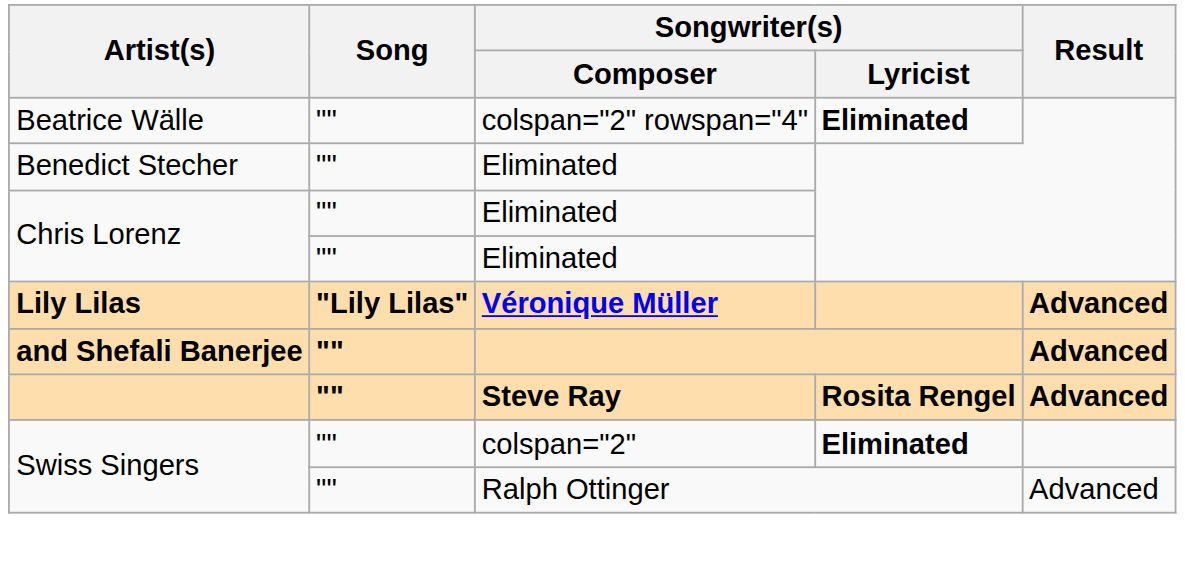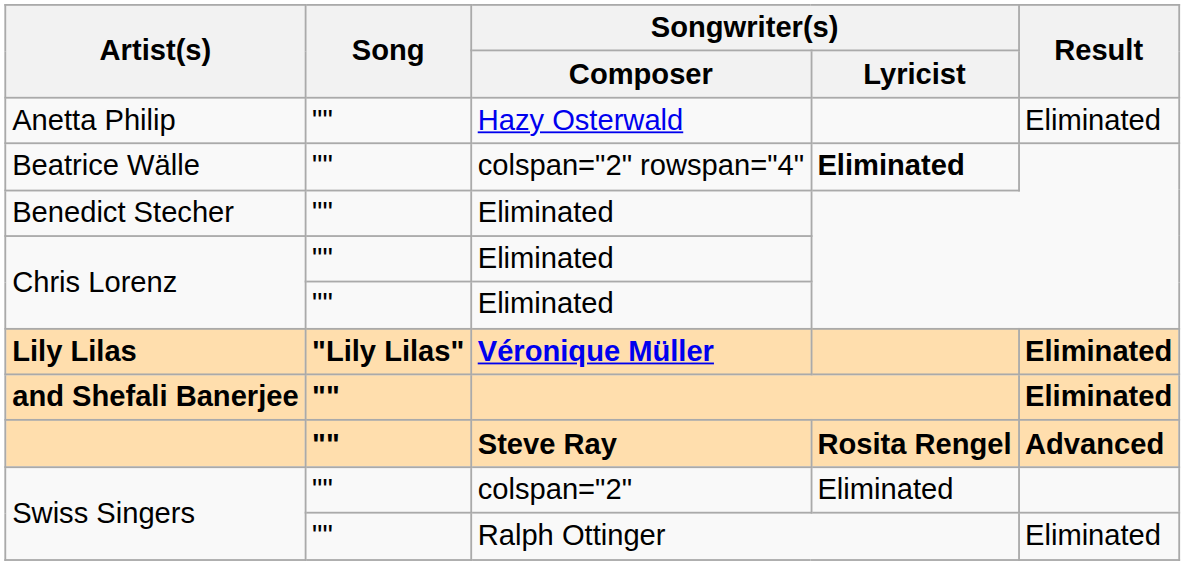+ row: (94, 119)
(1099, 304) Advanced -> (1099, 350) Eliminated
(1099, 350) Advanced -> (1099, 397) Eliminated
(895, 443) bold -> (885, 489) normal
(1094, 489) Advanced -> (1093, 535) Eliminated
